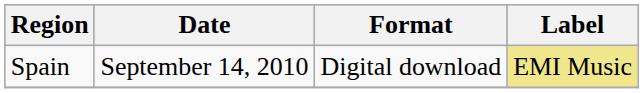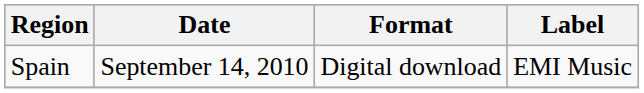(573, 66) khaki background -> (573, 66) no background
